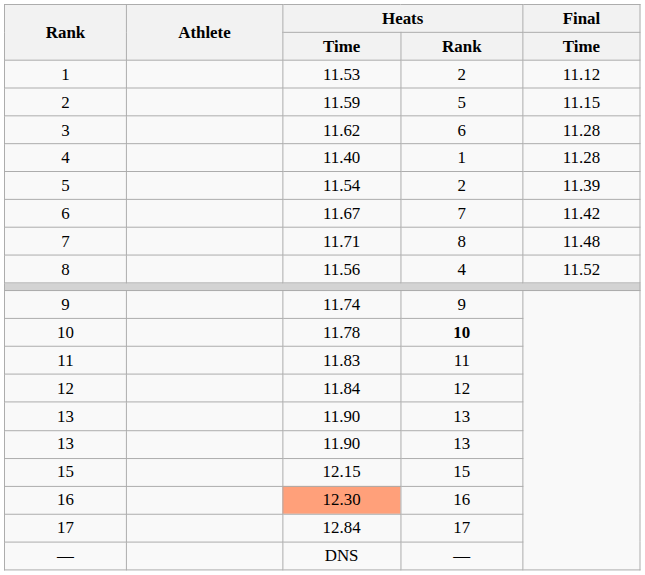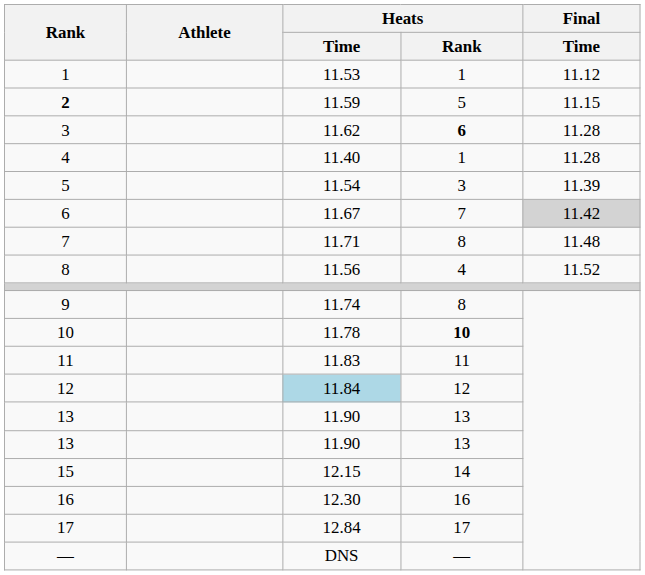(462, 73) 2 -> (462, 73) 1
(65, 101) normal -> (65, 101) bold
(462, 129) normal -> (462, 129) bold
(462, 185) 2 -> (462, 185) 3
(581, 213) no background -> (581, 213) lightgrey background
(462, 304) 9 -> (462, 304) 8
(342, 388) no background -> (342, 388) lightblue background
(462, 471) 15 -> (462, 471) 14
(342, 499) lightsalmon background -> (342, 499) no background
